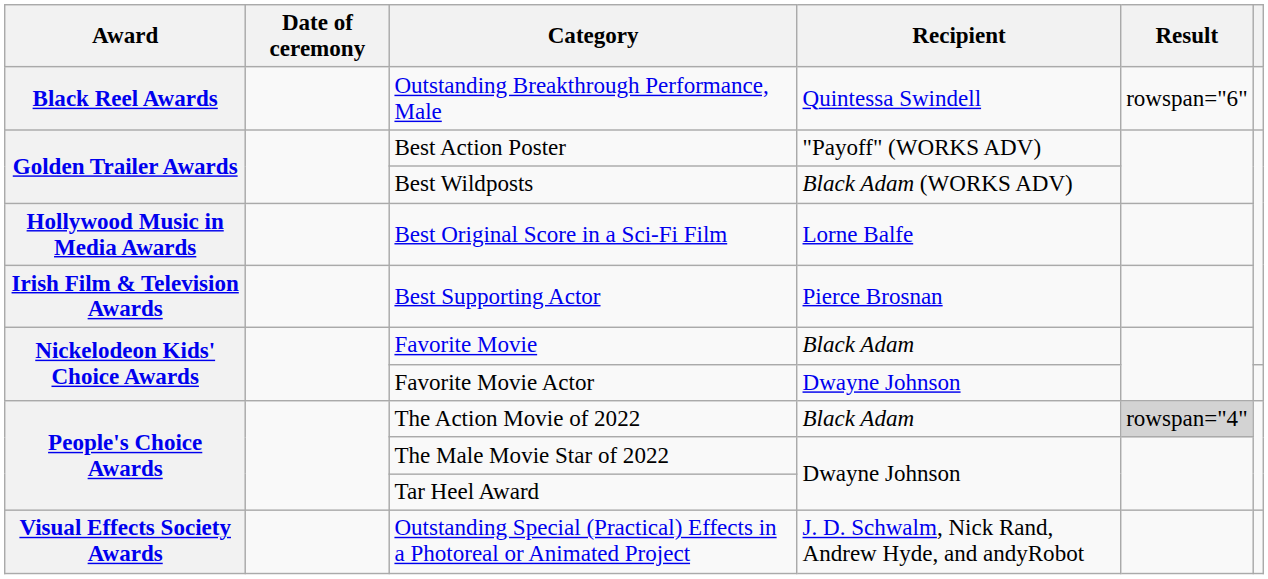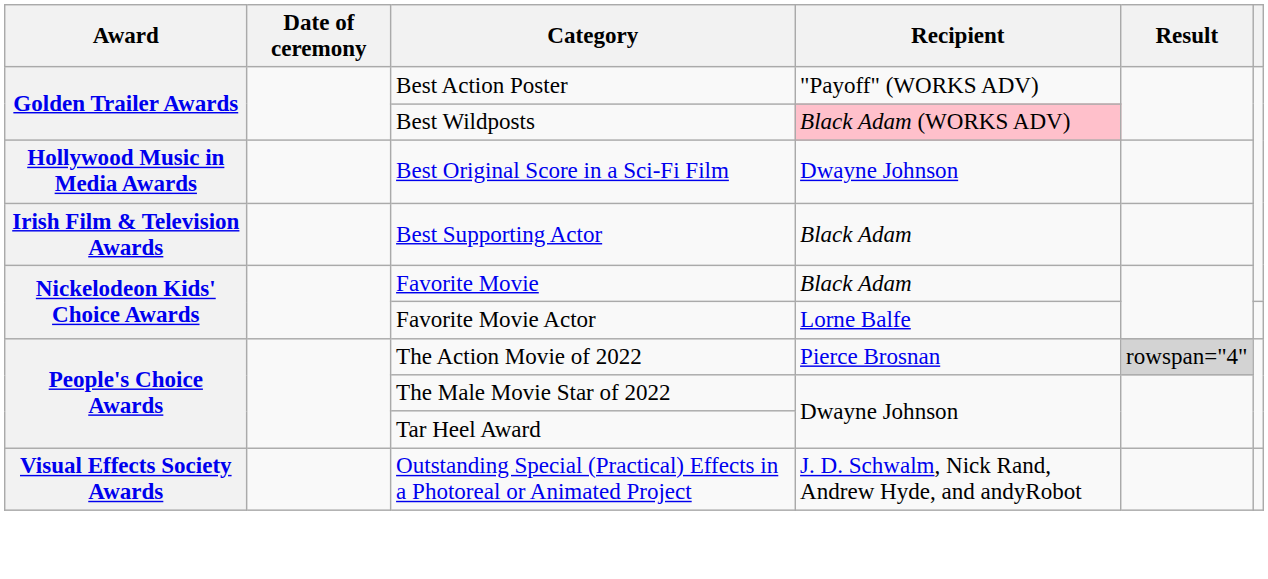- row: (582, 98)
(938, 184) no background -> (935, 121) pink background
(858, 233) Lorne Balfe -> (879, 171) Dwayne Johnson
(873, 296) Pierce Brosnan -> (856, 233) Black Adam
(882, 382) Dwayne Johnson -> (855, 319) Lorne Balfe
(858, 418) Black Adam -> (870, 356) Pierce Brosnan
